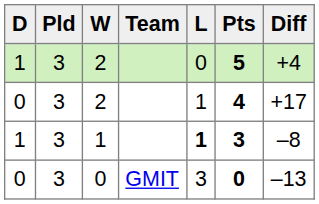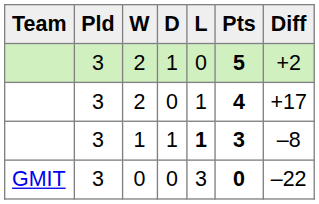columns swapped: (153, 23) <-> (20, 23)
(289, 62) +4 -> (289, 62) +2
(289, 179) –13 -> (289, 179) –22
